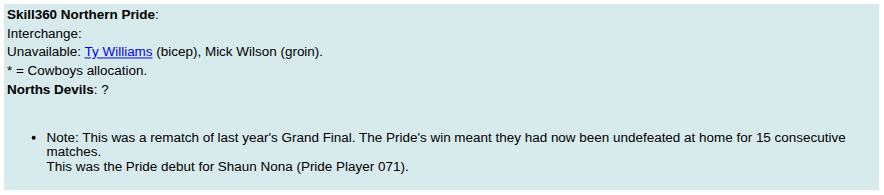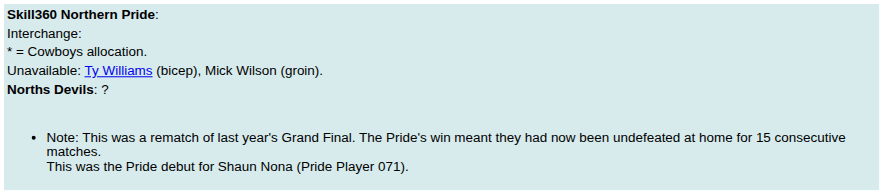(165, 52) Unavailable: Ty Williams (bicep), Mick Wilson (groin). -> (77, 52) * = Cowboys allocation.
(77, 71) * = Cowboys allocation. -> (165, 71) Unavailable: Ty Williams (bicep), Mick Wilson (groin).
